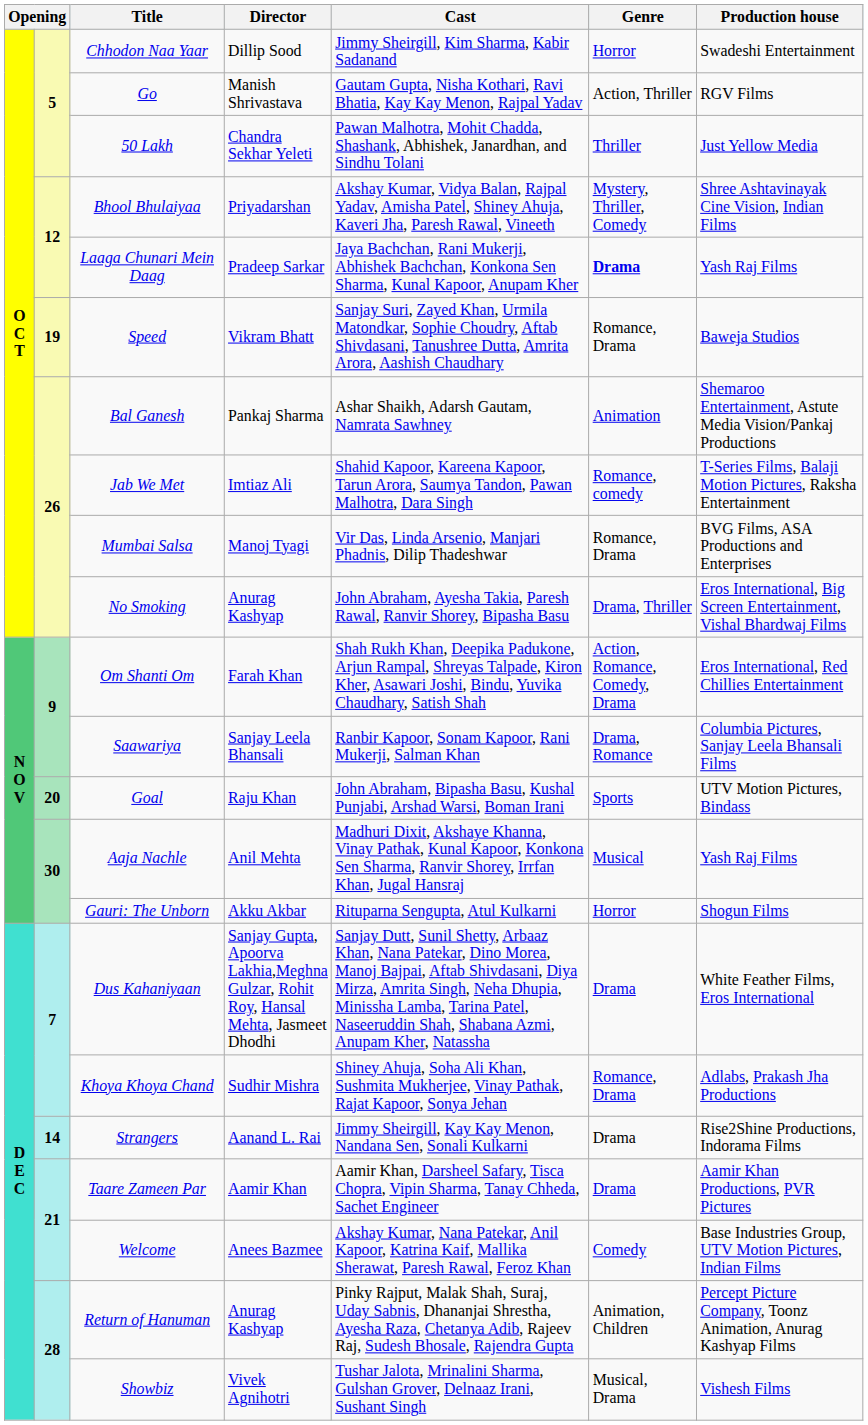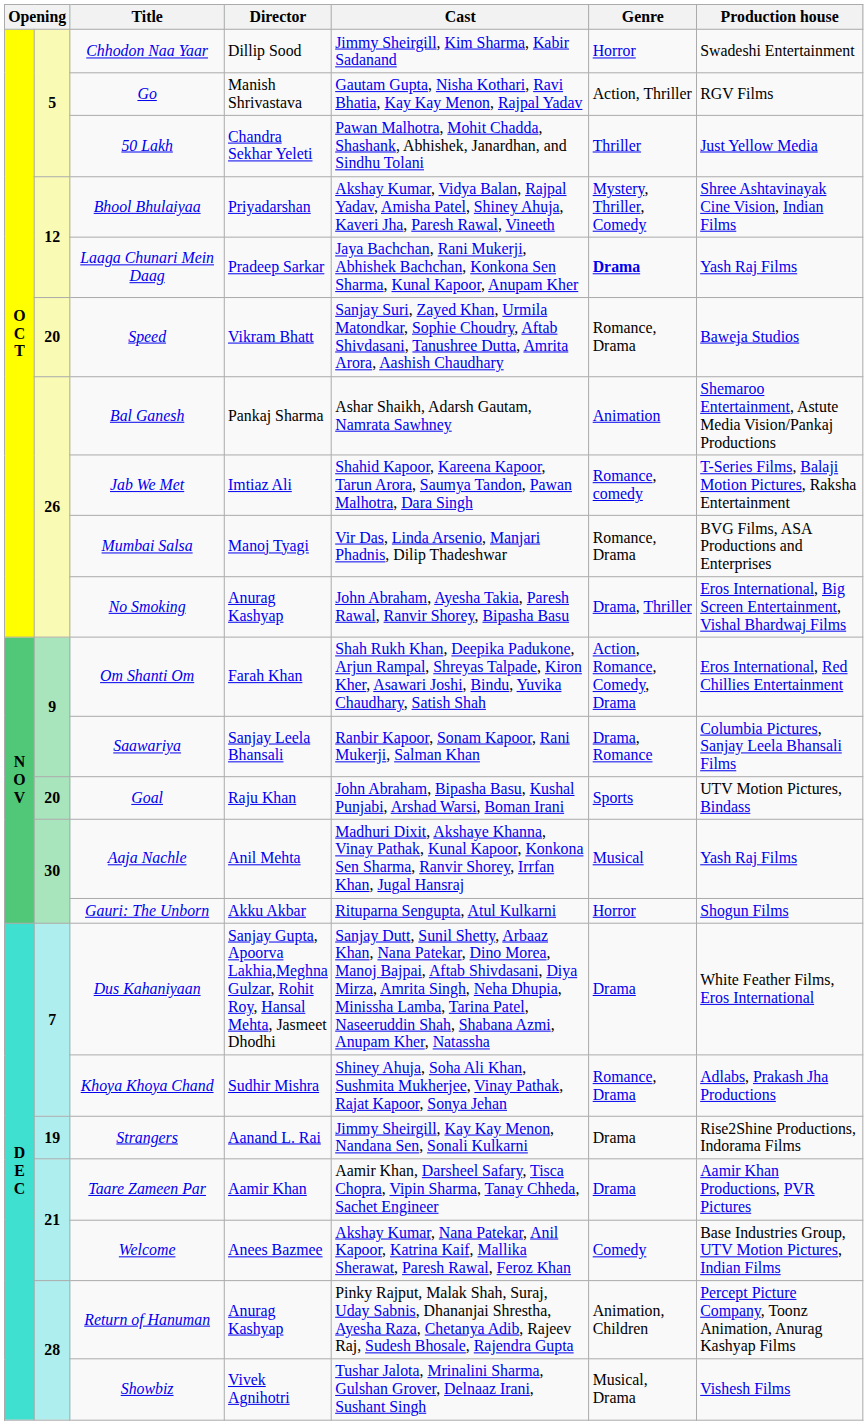(52, 337) 19 -> (52, 337) 20
(52, 1137) 14 -> (52, 1137) 19
